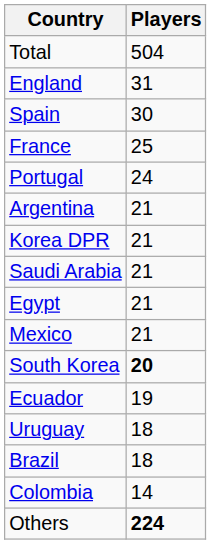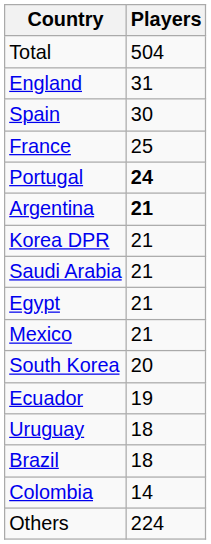(142, 177) normal -> (142, 177) bold
(142, 209) normal -> (142, 209) bold
(142, 366) bold -> (142, 366) normal
(147, 523) bold -> (147, 523) normal
